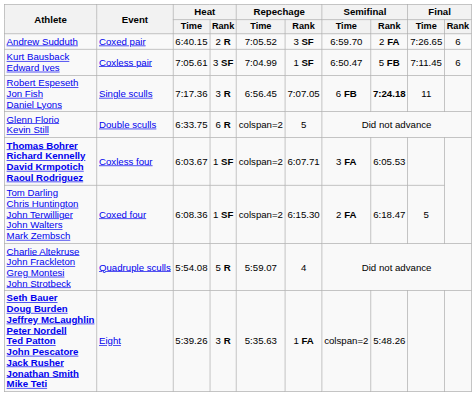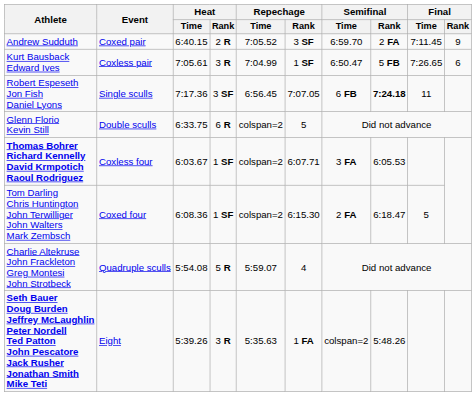(426, 42) 7:26.65 -> (426, 42) 7:11.45
(458, 42) 6 -> (458, 42) 9
(223, 63) 3 SF -> (223, 63) 3 R
(426, 63) 7:11.45 -> (426, 63) 7:26.65
(223, 94) 3 R -> (223, 94) 3 SF
